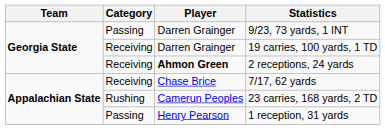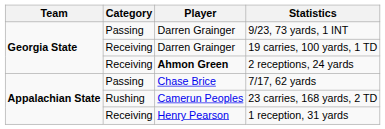(129, 81) Receiving -> (125, 81) Passing
(125, 115) Passing -> (129, 115) Receiving
